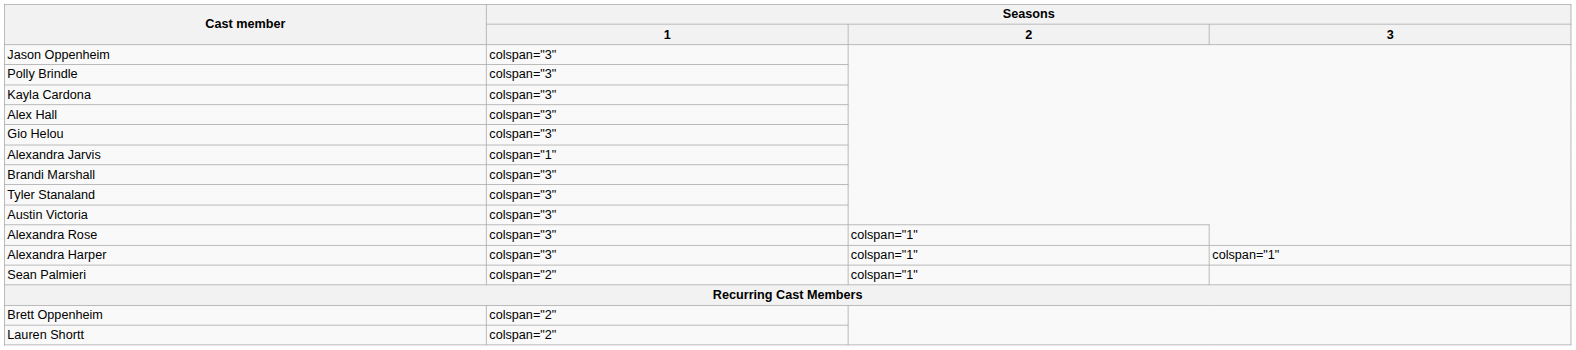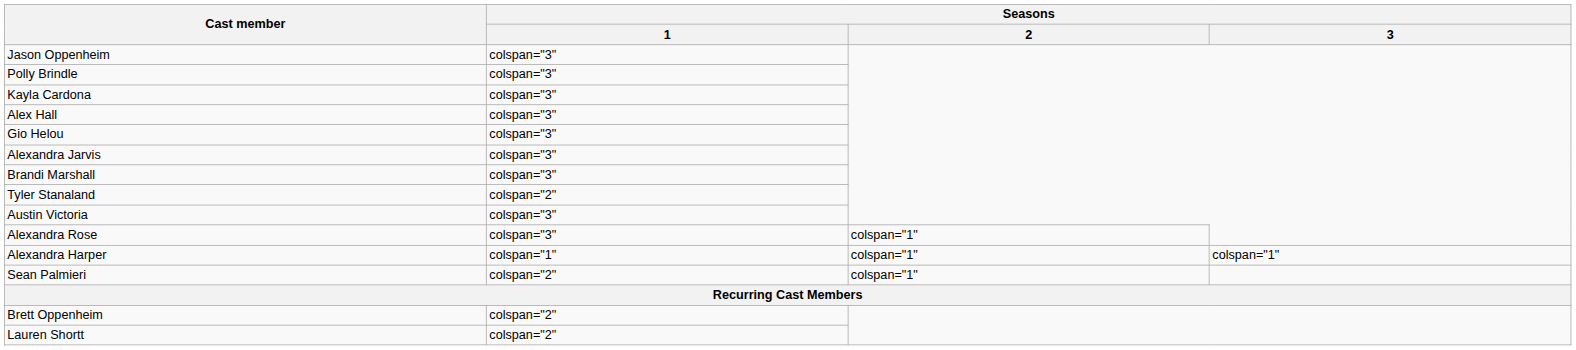(523, 154) colspan="1" -> (523, 154) colspan="3"
(523, 194) colspan="3" -> (523, 194) colspan="2"
(523, 255) colspan="3" -> (523, 255) colspan="1"
